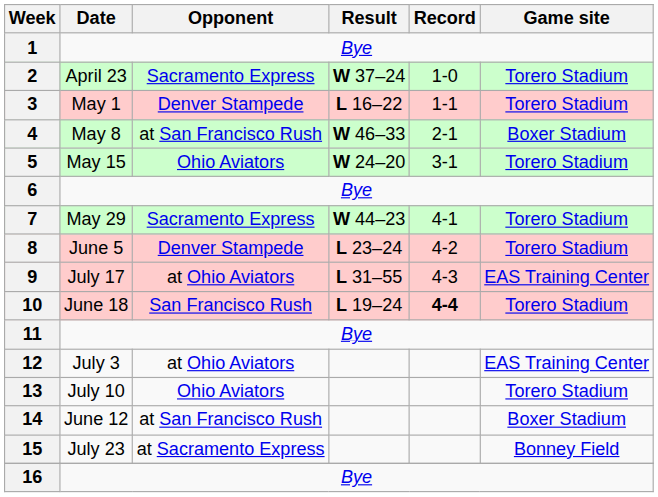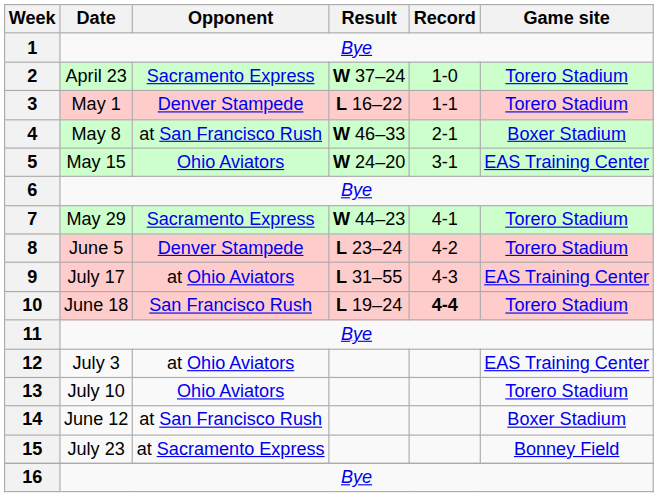(567, 162) Torero Stadium -> (567, 162) EAS Training Center
